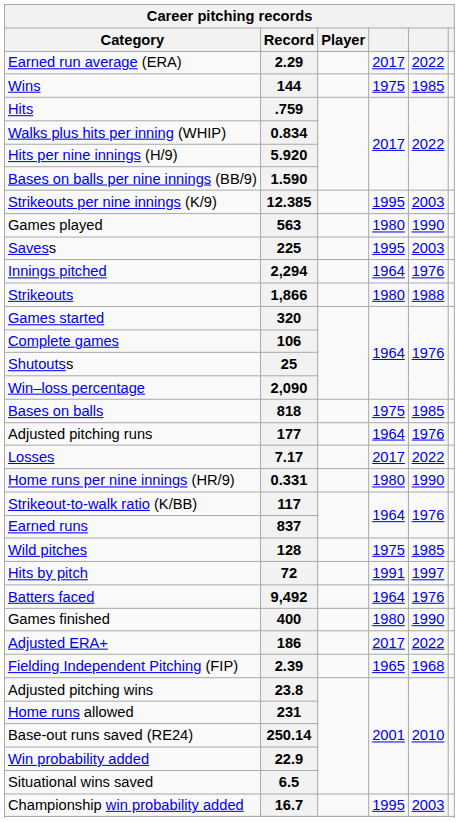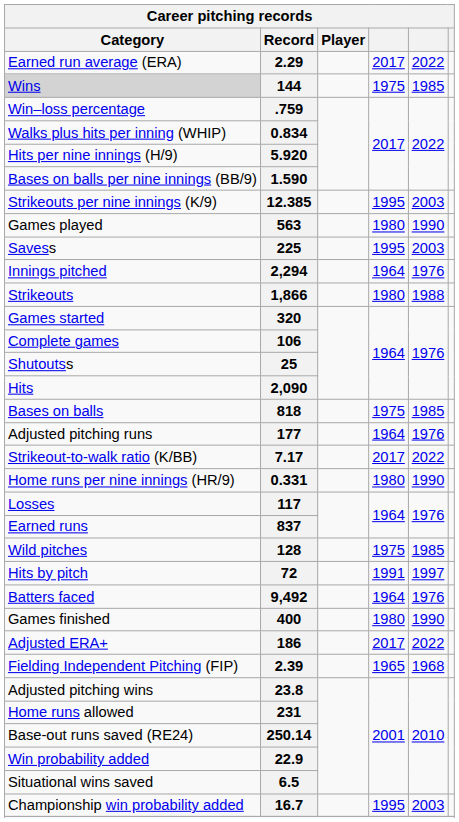(24, 86) no background -> (24, 86) lightgrey background
(21, 109) Hits -> (76, 109) Win–loss percentage
(76, 388) Win–loss percentage -> (21, 388) Hits
(31, 457) Losses -> (103, 457) Strikeout-to-walk ratio (K/BB)
(103, 504) Strikeout-to-walk ratio (K/BB) -> (31, 504) Losses
